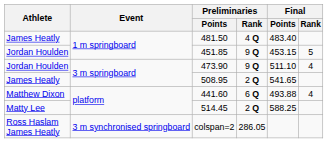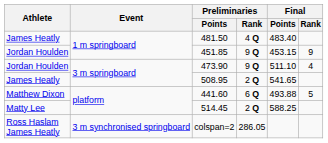(311, 52) 5 -> (311, 52) 9
(311, 94) 4 -> (311, 94) 5
